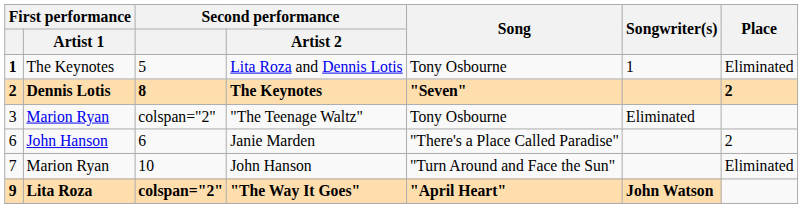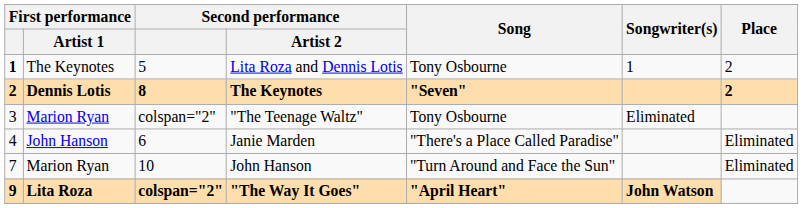(759, 66) Eliminated -> (729, 66) 2
(13, 141) 6 -> (13, 141) 4
(729, 141) 2 -> (759, 141) Eliminated
